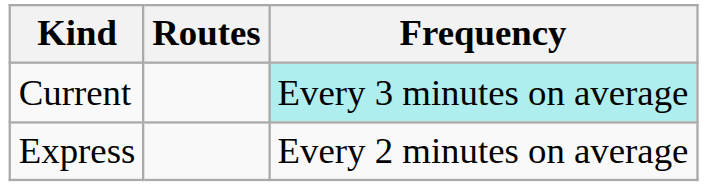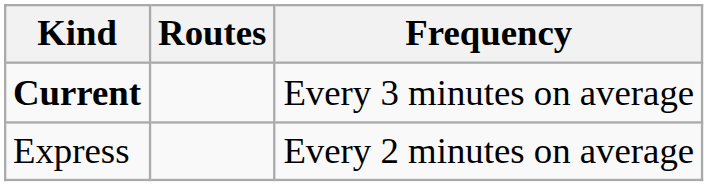(75, 92) normal -> (77, 92) bold
(483, 92) paleturquoise background -> (489, 92) no background
